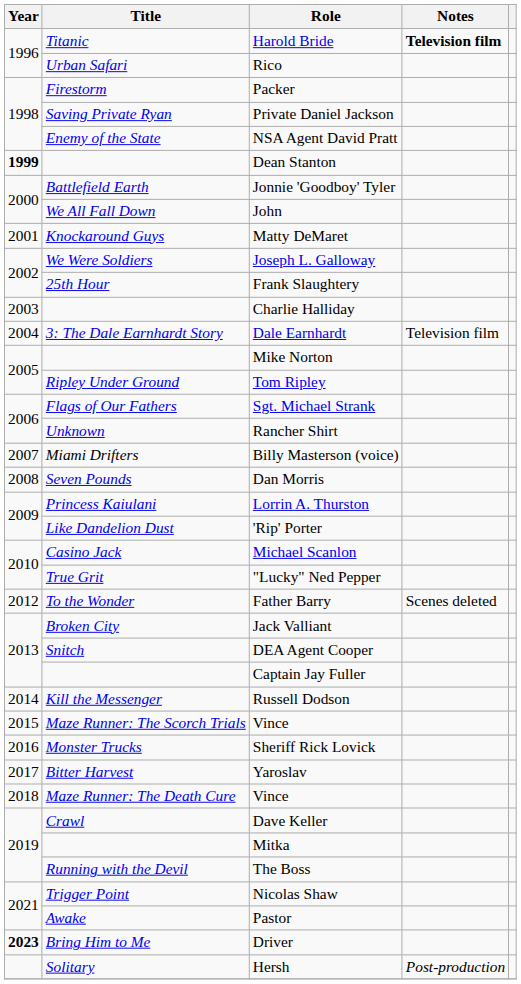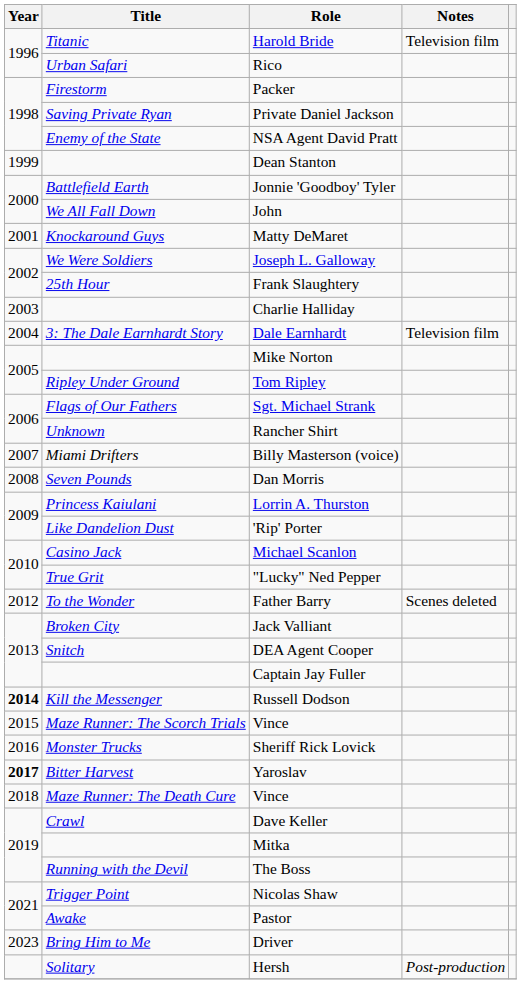(454, 41) bold -> (452, 41) normal
(23, 162) bold -> (23, 162) normal
(23, 698) normal -> (23, 698) bold
(23, 771) normal -> (23, 771) bold
(23, 942) bold -> (23, 942) normal
